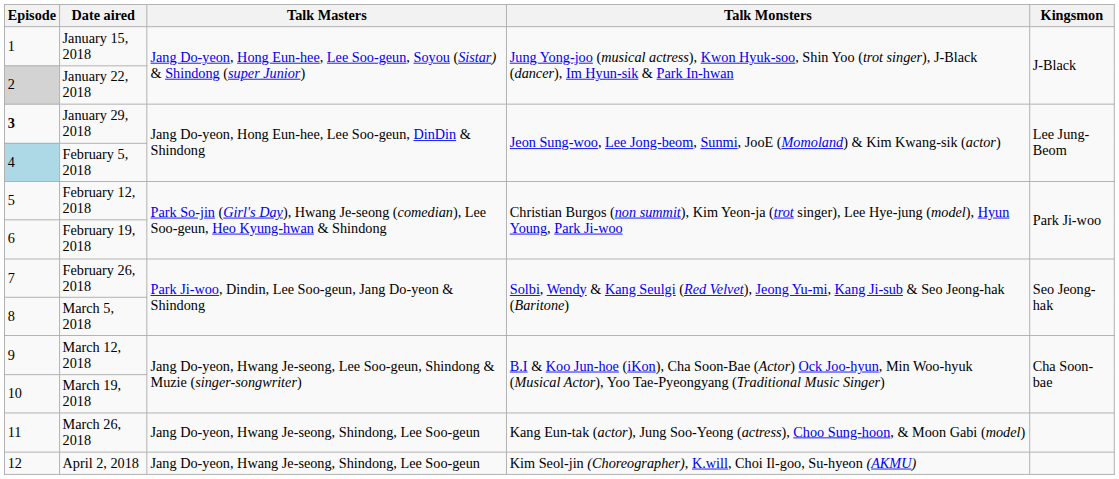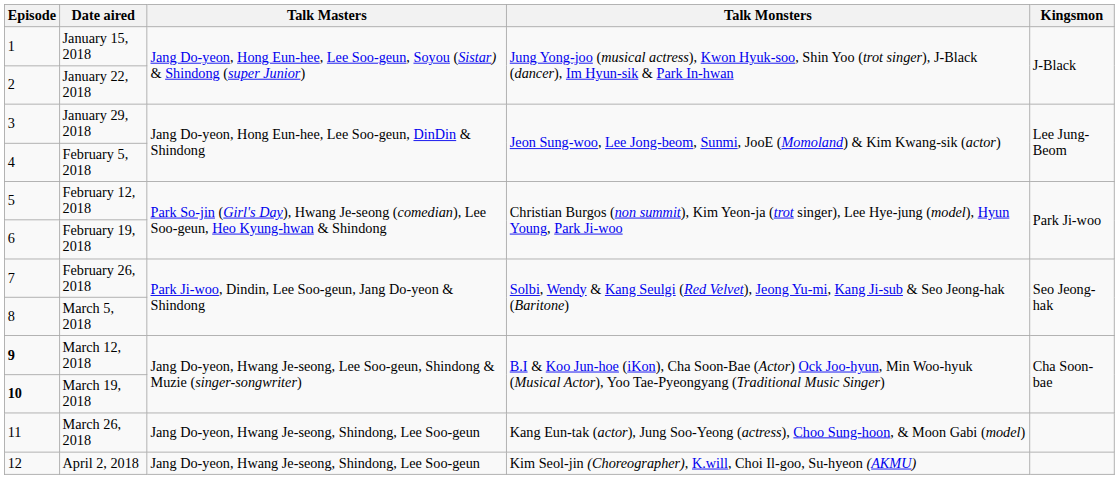(11, 84) lightgrey background -> (11, 84) no background
(11, 123) bold -> (11, 123) normal
(11, 162) lightblue background -> (11, 162) no background
(11, 355) normal -> (11, 355) bold
(15, 393) normal -> (15, 393) bold
